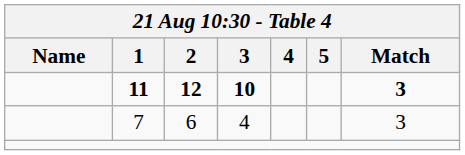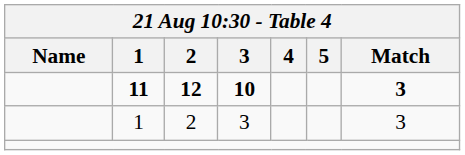(139, 122) 7 -> (139, 122) 1
(191, 122) 6 -> (191, 122) 2
(244, 122) 4 -> (244, 122) 3
